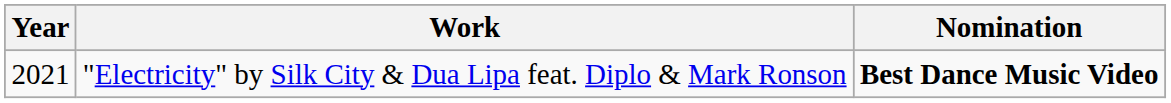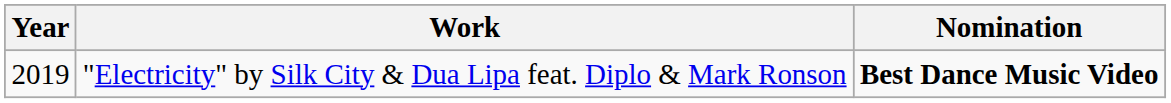(41, 73) 2021 -> (41, 73) 2019
